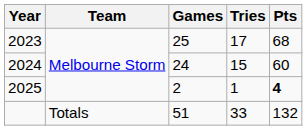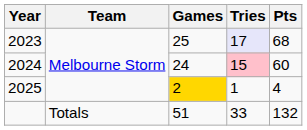(239, 40) no background -> (239, 40) lavender background
(239, 64) no background -> (239, 64) pink background
(177, 88) no background -> (177, 88) gold background
(277, 88) bold -> (277, 88) normal
